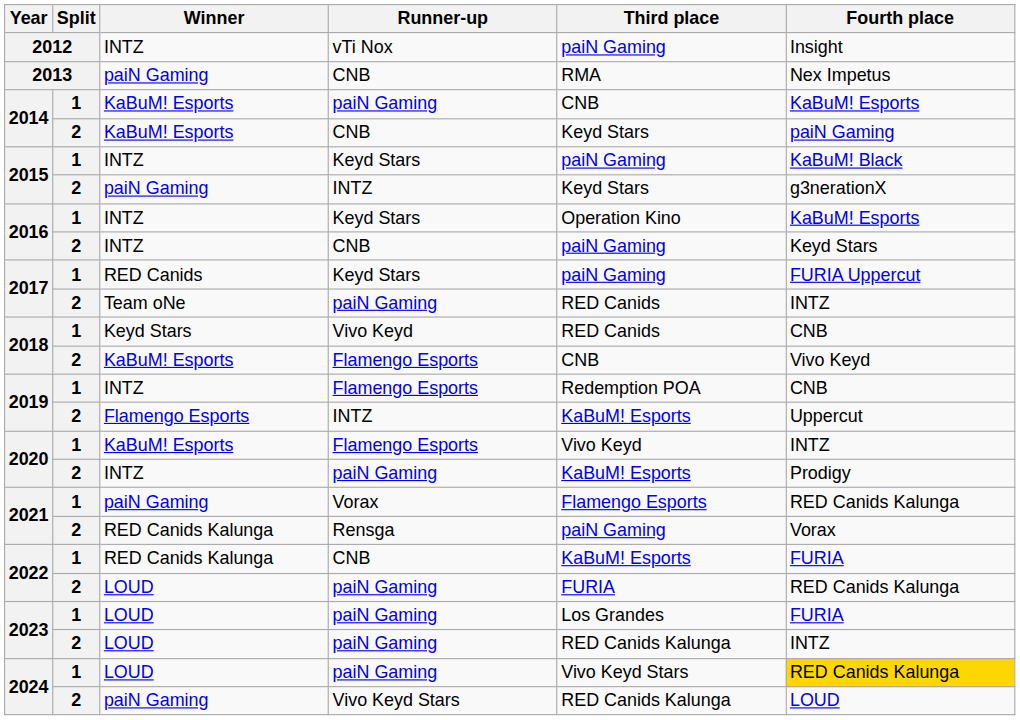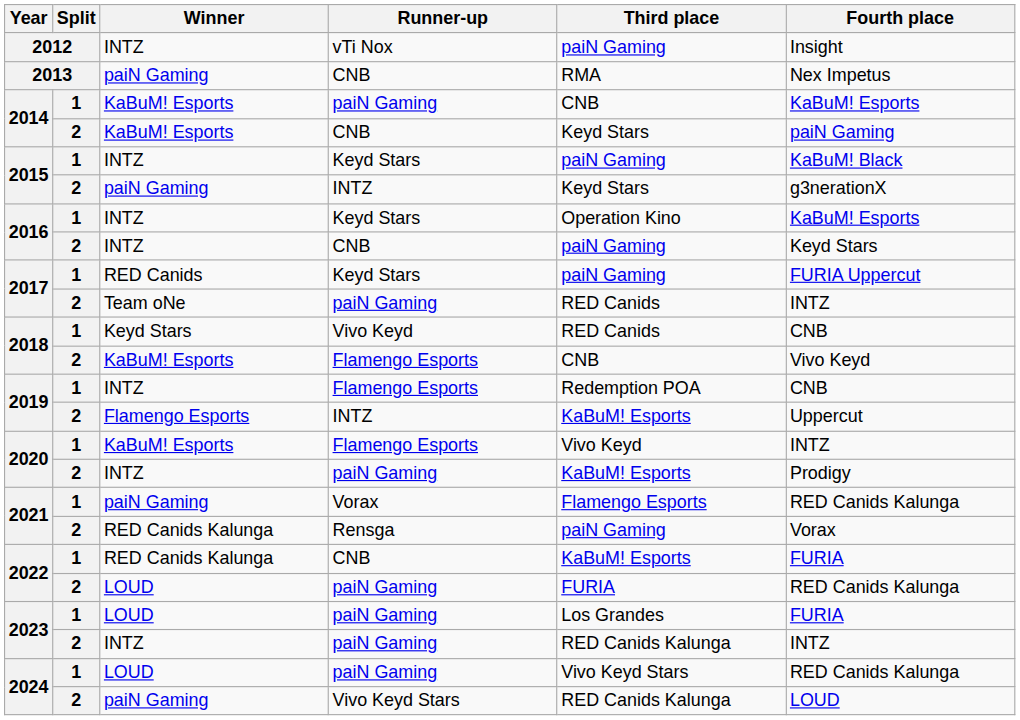(129, 643) LOUD -> (124, 643) INTZ
(875, 672) gold background -> (875, 672) no background
